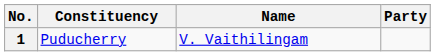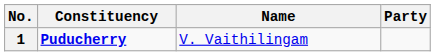(83, 40) normal -> (83, 40) bold
